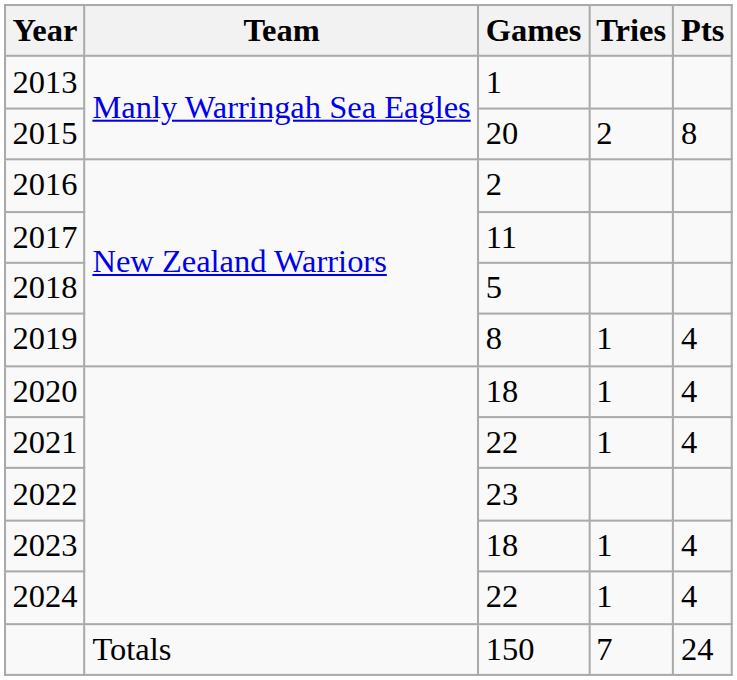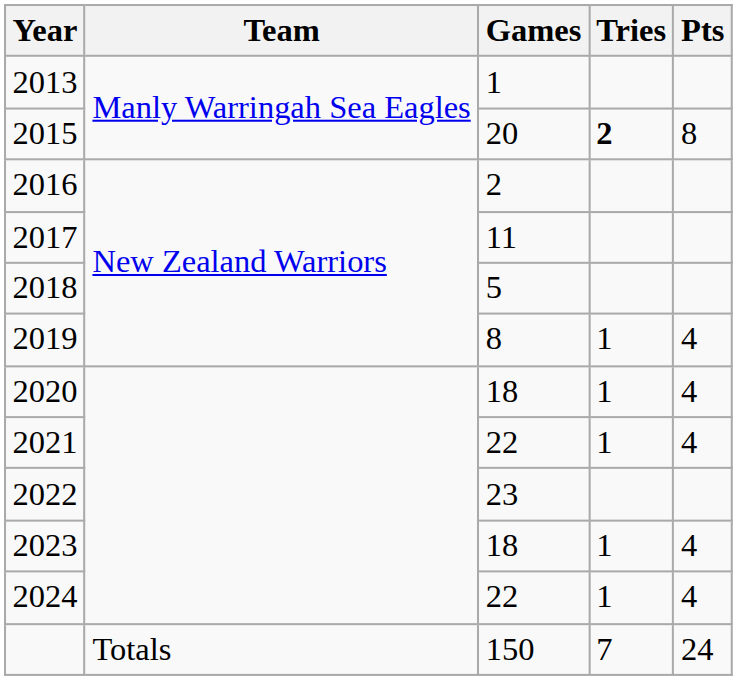(604, 133) normal -> (604, 133) bold
